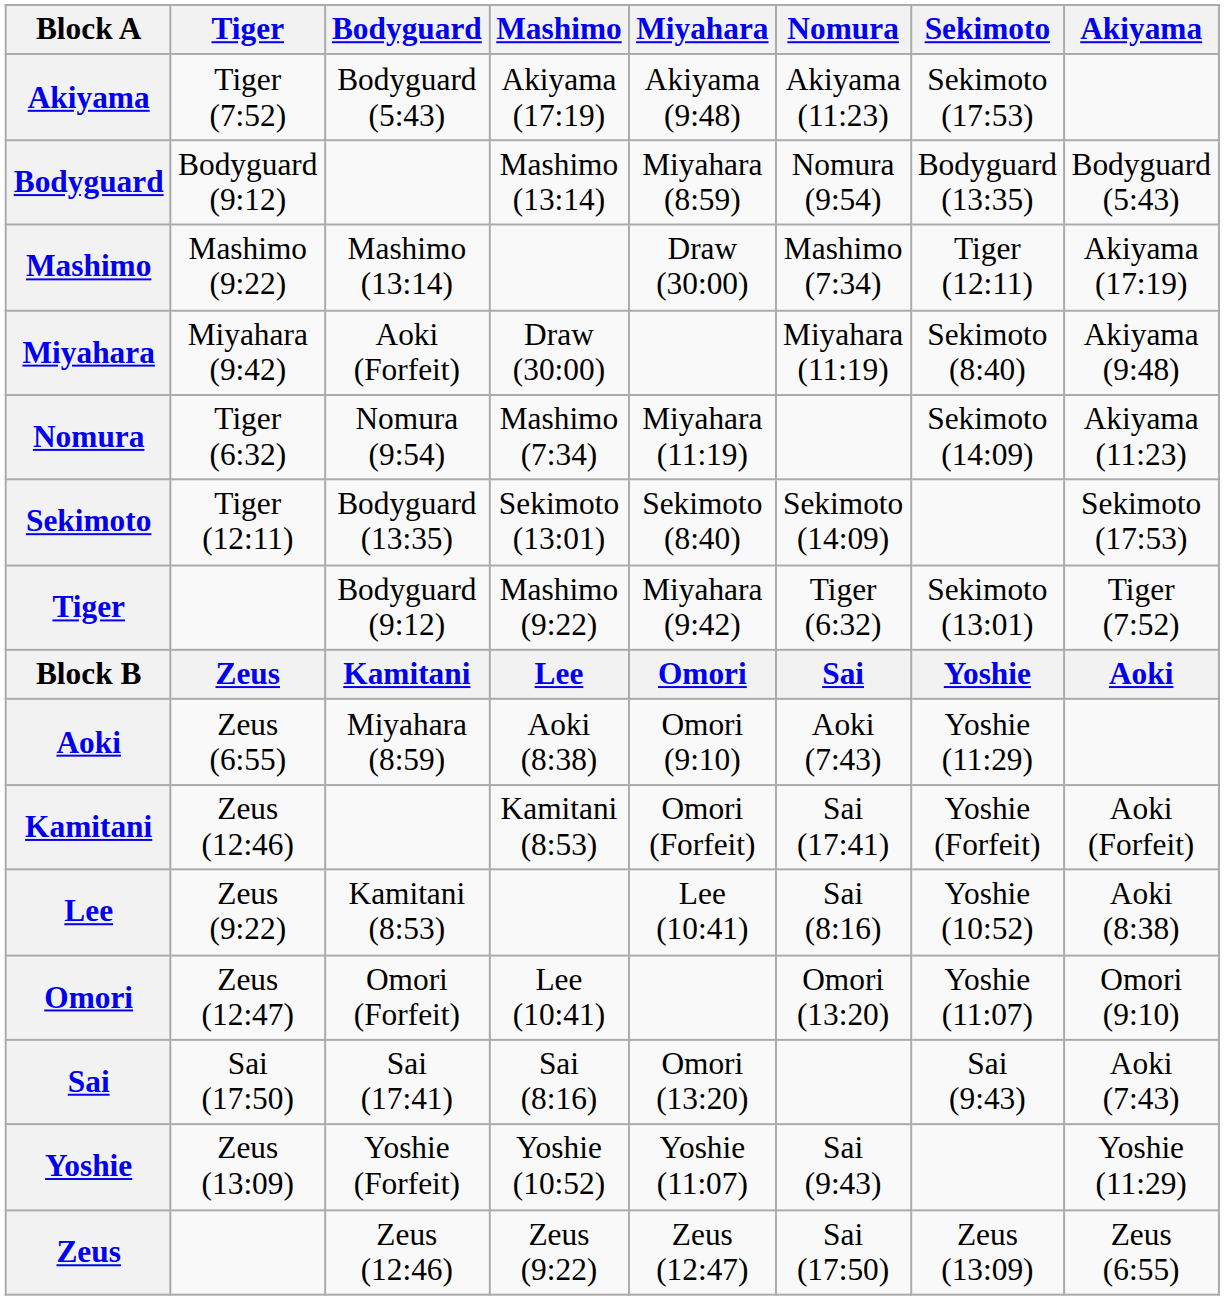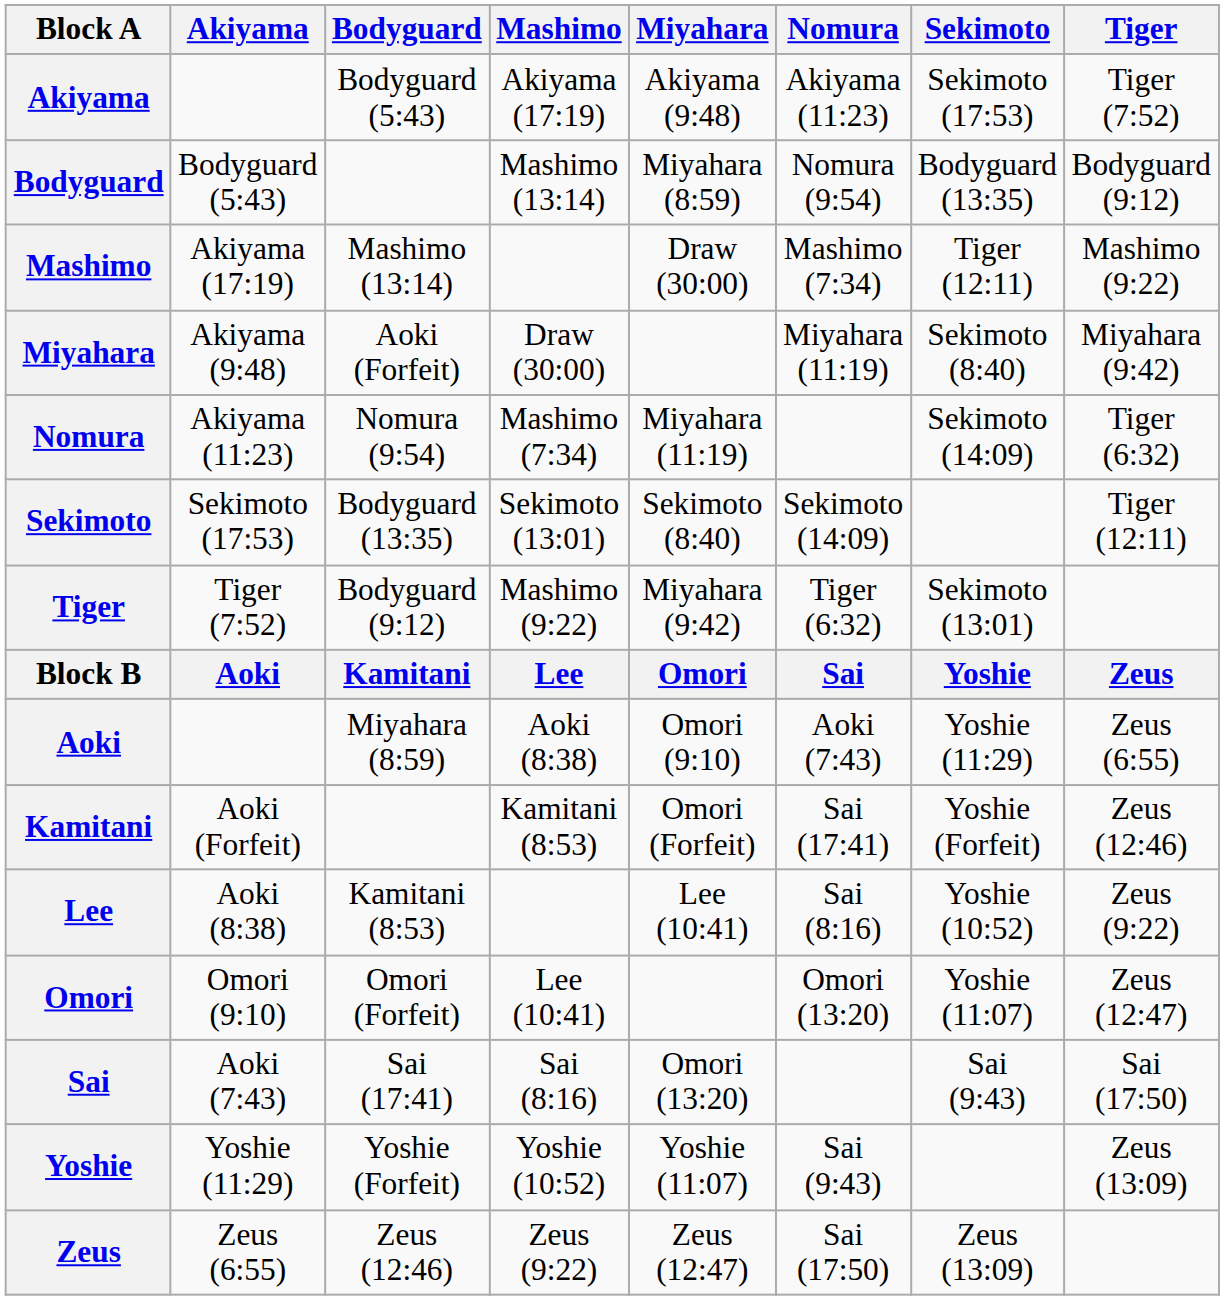columns swapped: (1141, 29) <-> (248, 29)
